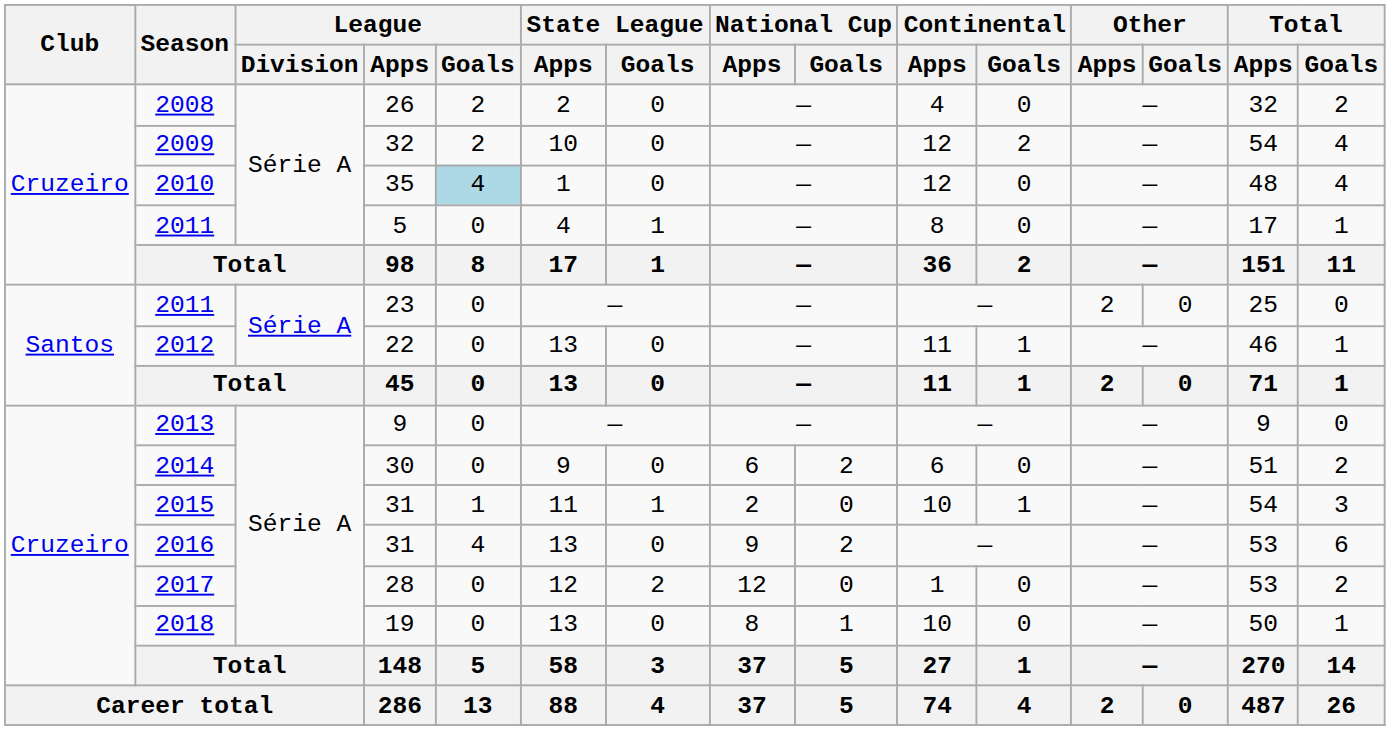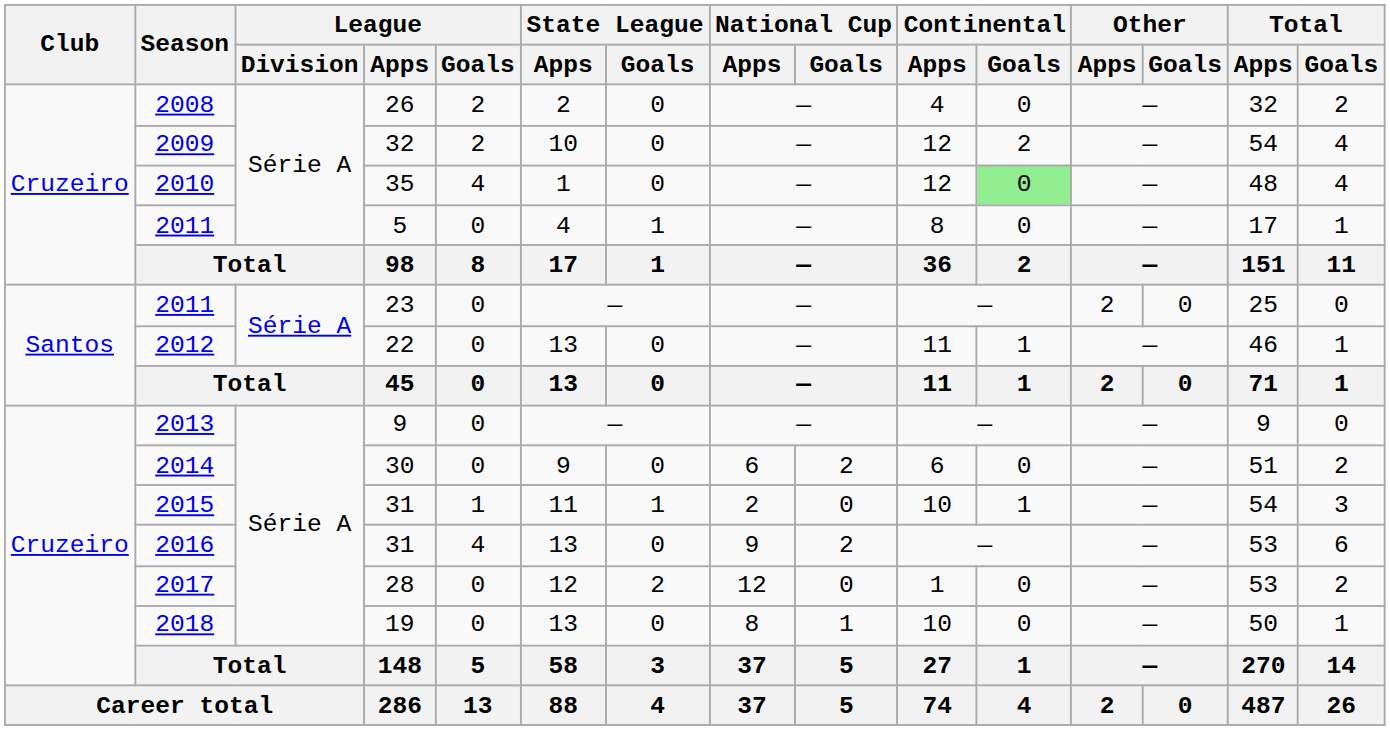(478, 185) lightblue background -> (478, 185) no background
(1024, 185) no background -> (1024, 185) lightgreen background
